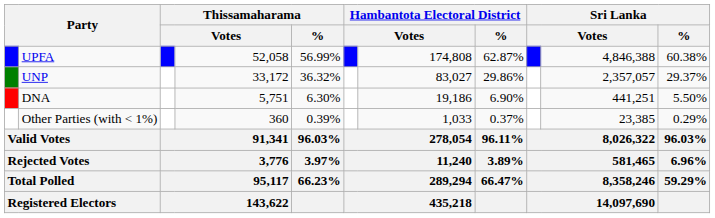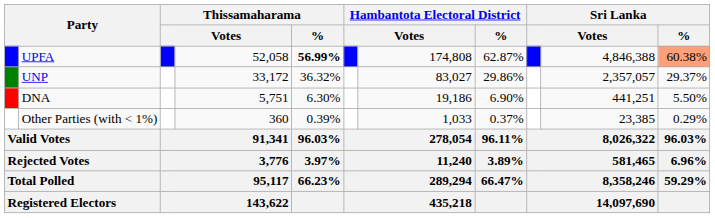(320, 56) normal -> (319, 56) bold
(687, 56) no background -> (687, 56) lightsalmon background
